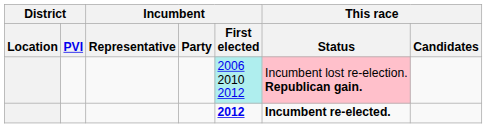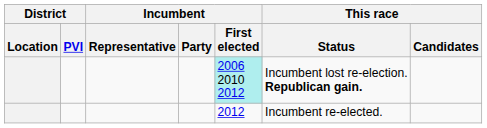(336, 80) pink background -> (336, 80) no background
(231, 113) bold -> (231, 113) normal
(328, 113) bold -> (324, 113) normal
